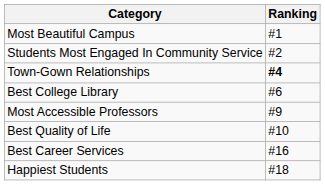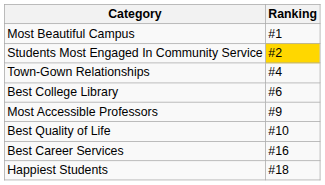(275, 53) no background -> (275, 53) gold background
(275, 72) bold -> (275, 72) normal
